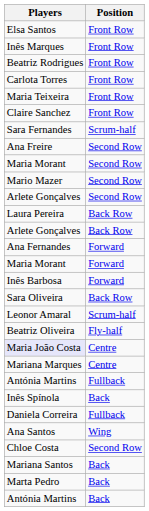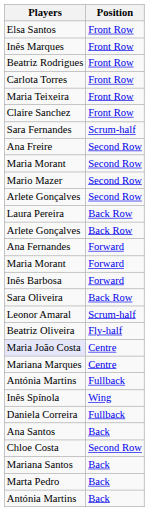(99, 398) Back -> (100, 398) Wing
(100, 431) Wing -> (99, 431) Back
